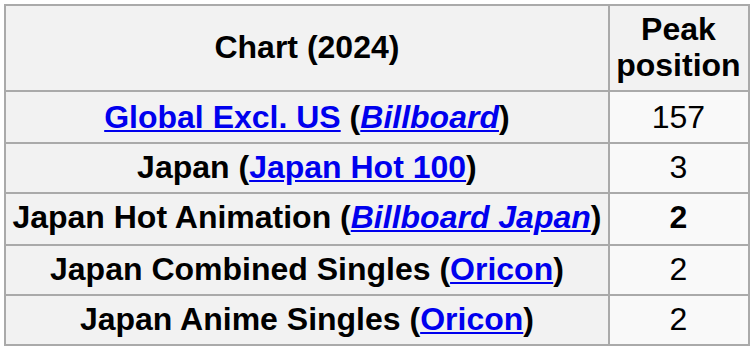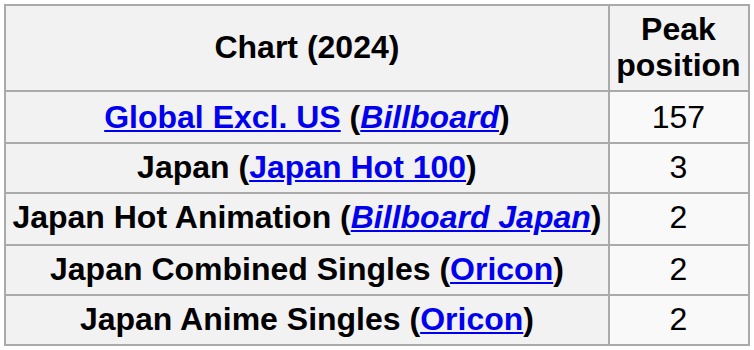(678, 218) bold -> (678, 218) normal
